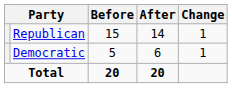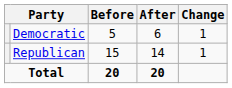rows swapped: (49, 34) <-> (49, 53)
